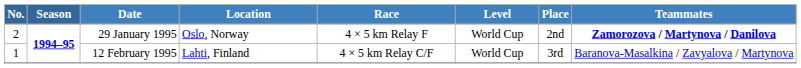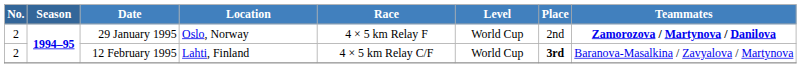(16, 53) 1 -> (16, 53) 2
(555, 53) normal -> (555, 53) bold
